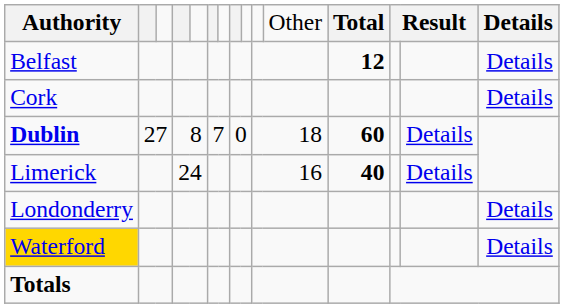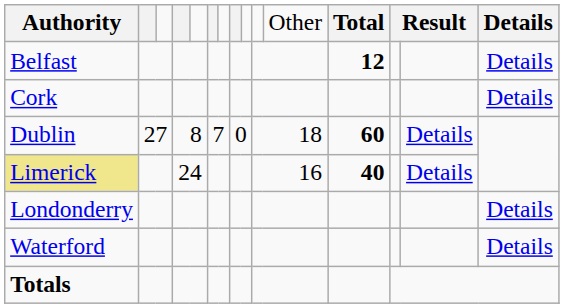(45, 135) bold -> (43, 135) normal
(53, 172) no background -> (53, 172) khaki background
(58, 246) gold background -> (58, 246) no background
